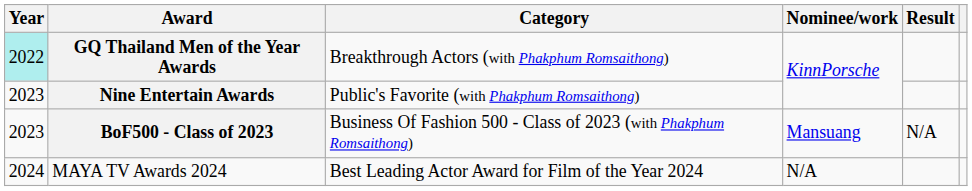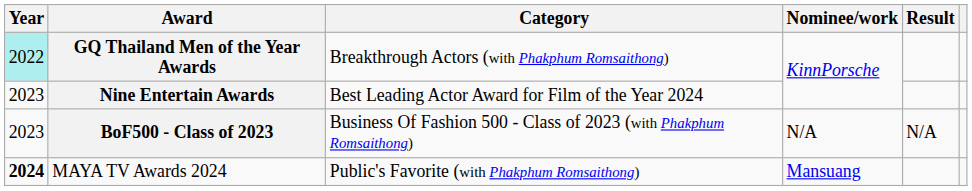(485, 94) Public's Favorite (with Phakphum Romsaithong) -> (516, 94) Best Leading Actor Award for Film of the Year 2024
(824, 133) Mansuang -> (802, 133) N/A
(26, 171) normal -> (26, 171) bold
(516, 171) Best Leading Actor Award for Film of the Year 2024 -> (485, 171) Public's Favorite (with Phakphum Romsaithong)
(802, 171) N/A -> (824, 171) Mansuang
